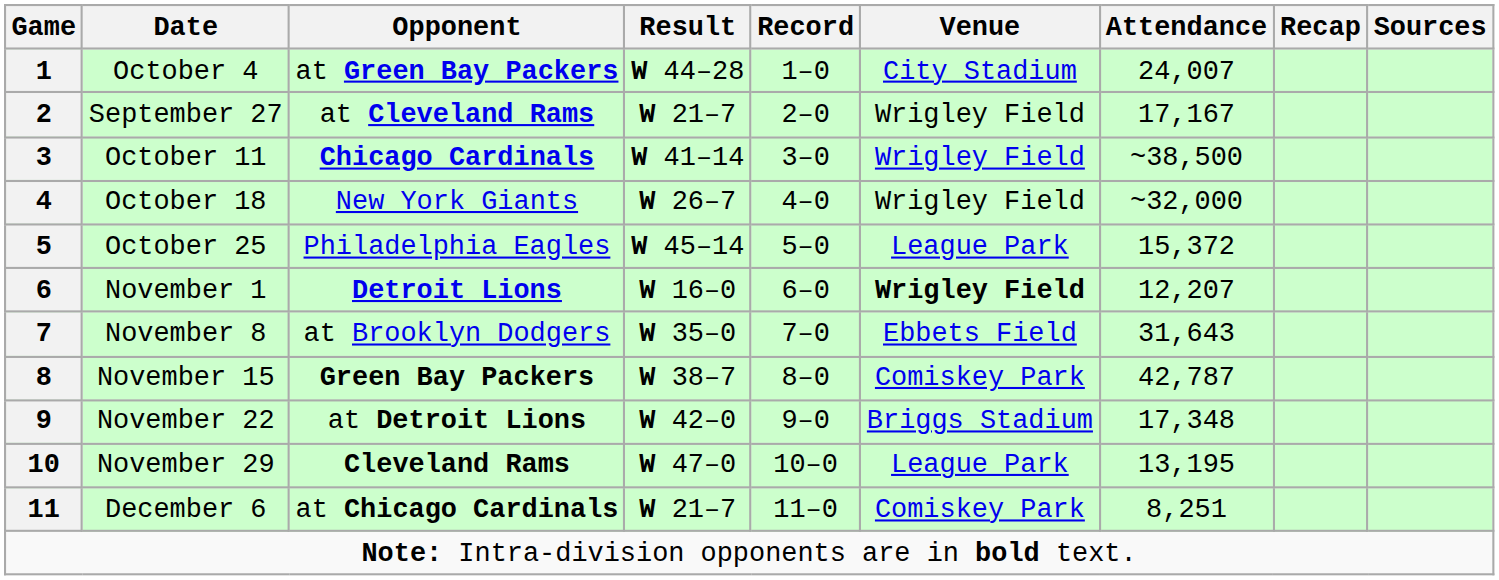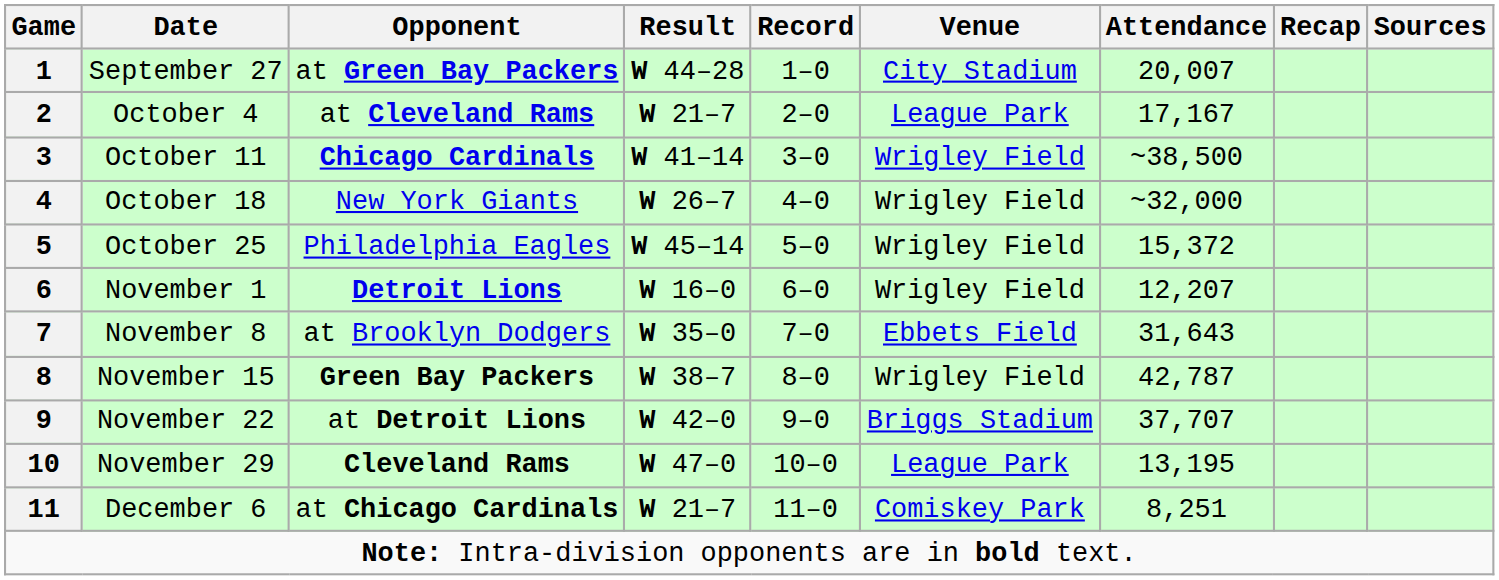(186, 71) October 4 -> (186, 71) September 27
(1186, 71) 24,007 -> (1186, 71) 20,007
(186, 115) September 27 -> (186, 115) October 4
(980, 115) Wrigley Field -> (980, 115) League Park
(980, 246) League Park -> (980, 246) Wrigley Field
(980, 290) bold -> (980, 290) normal
(980, 378) Comiskey Park -> (980, 378) Wrigley Field
(1186, 422) 17,348 -> (1186, 422) 37,707
